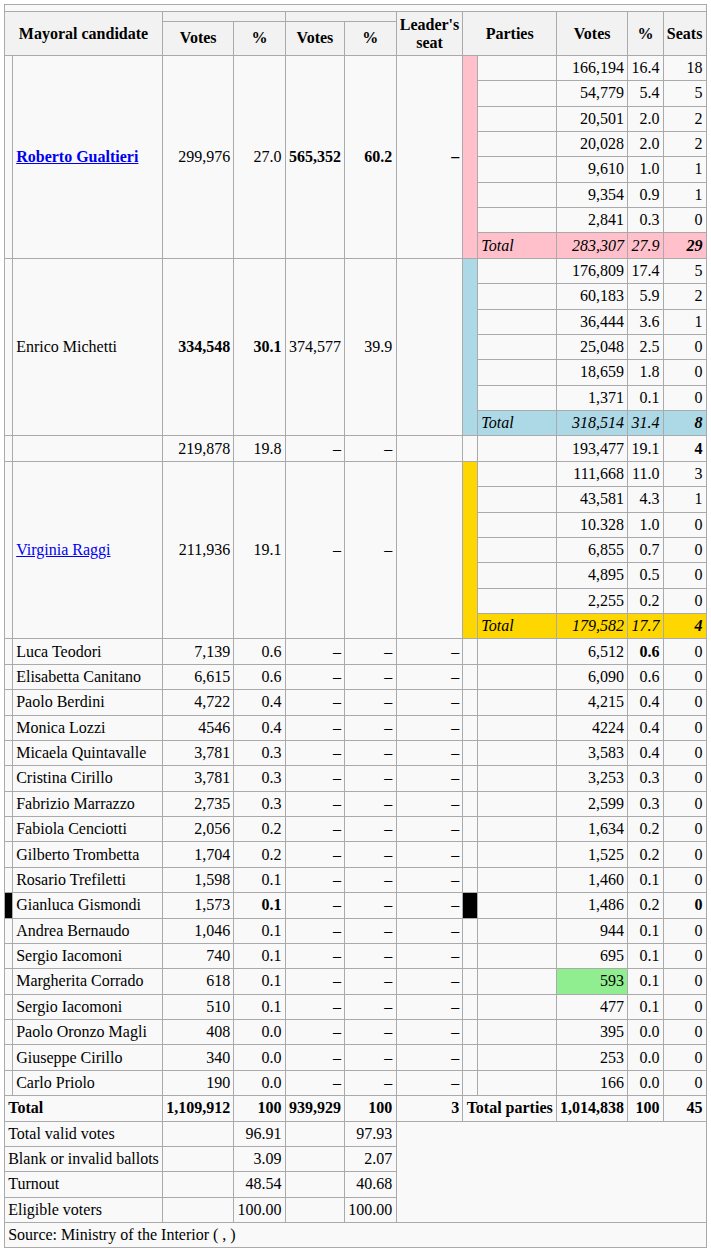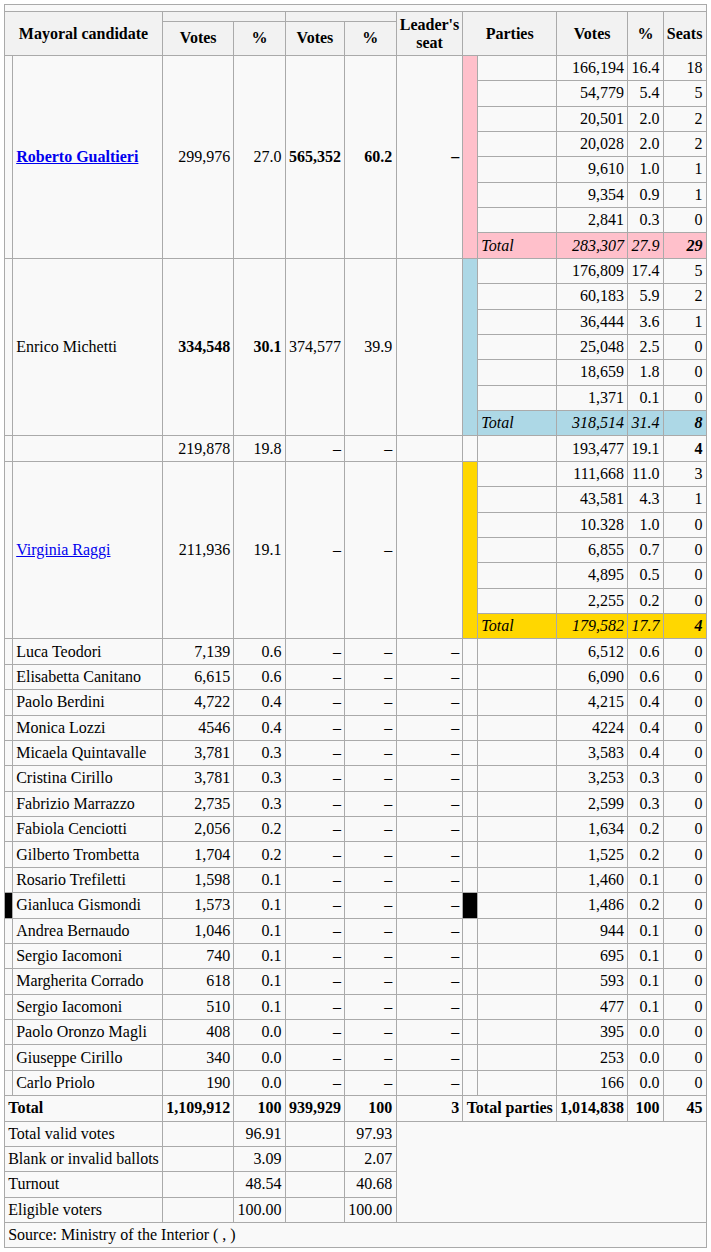(649, 651) bold -> (649, 651) normal
(272, 905) bold -> (272, 905) normal
(698, 905) bold -> (698, 905) normal
(612, 981) lightgreen background -> (612, 981) no background
